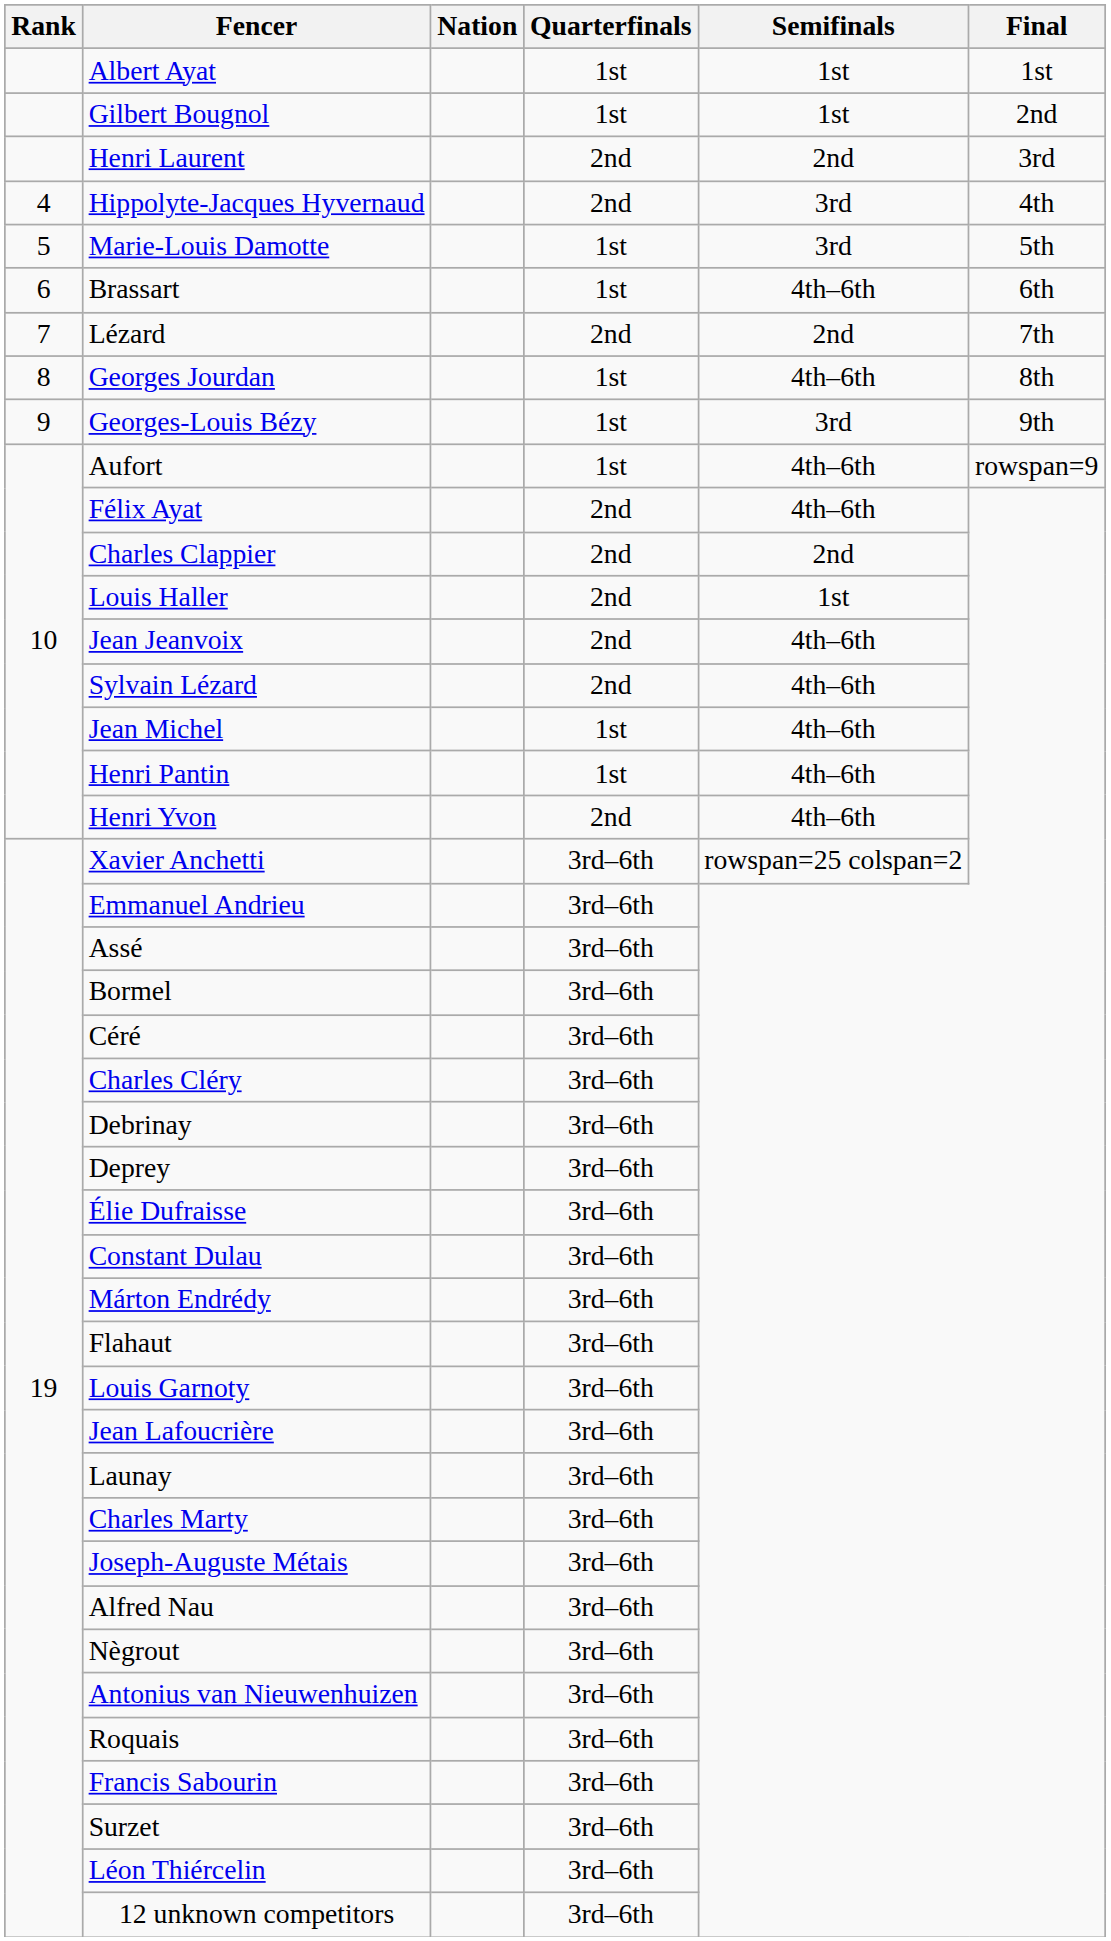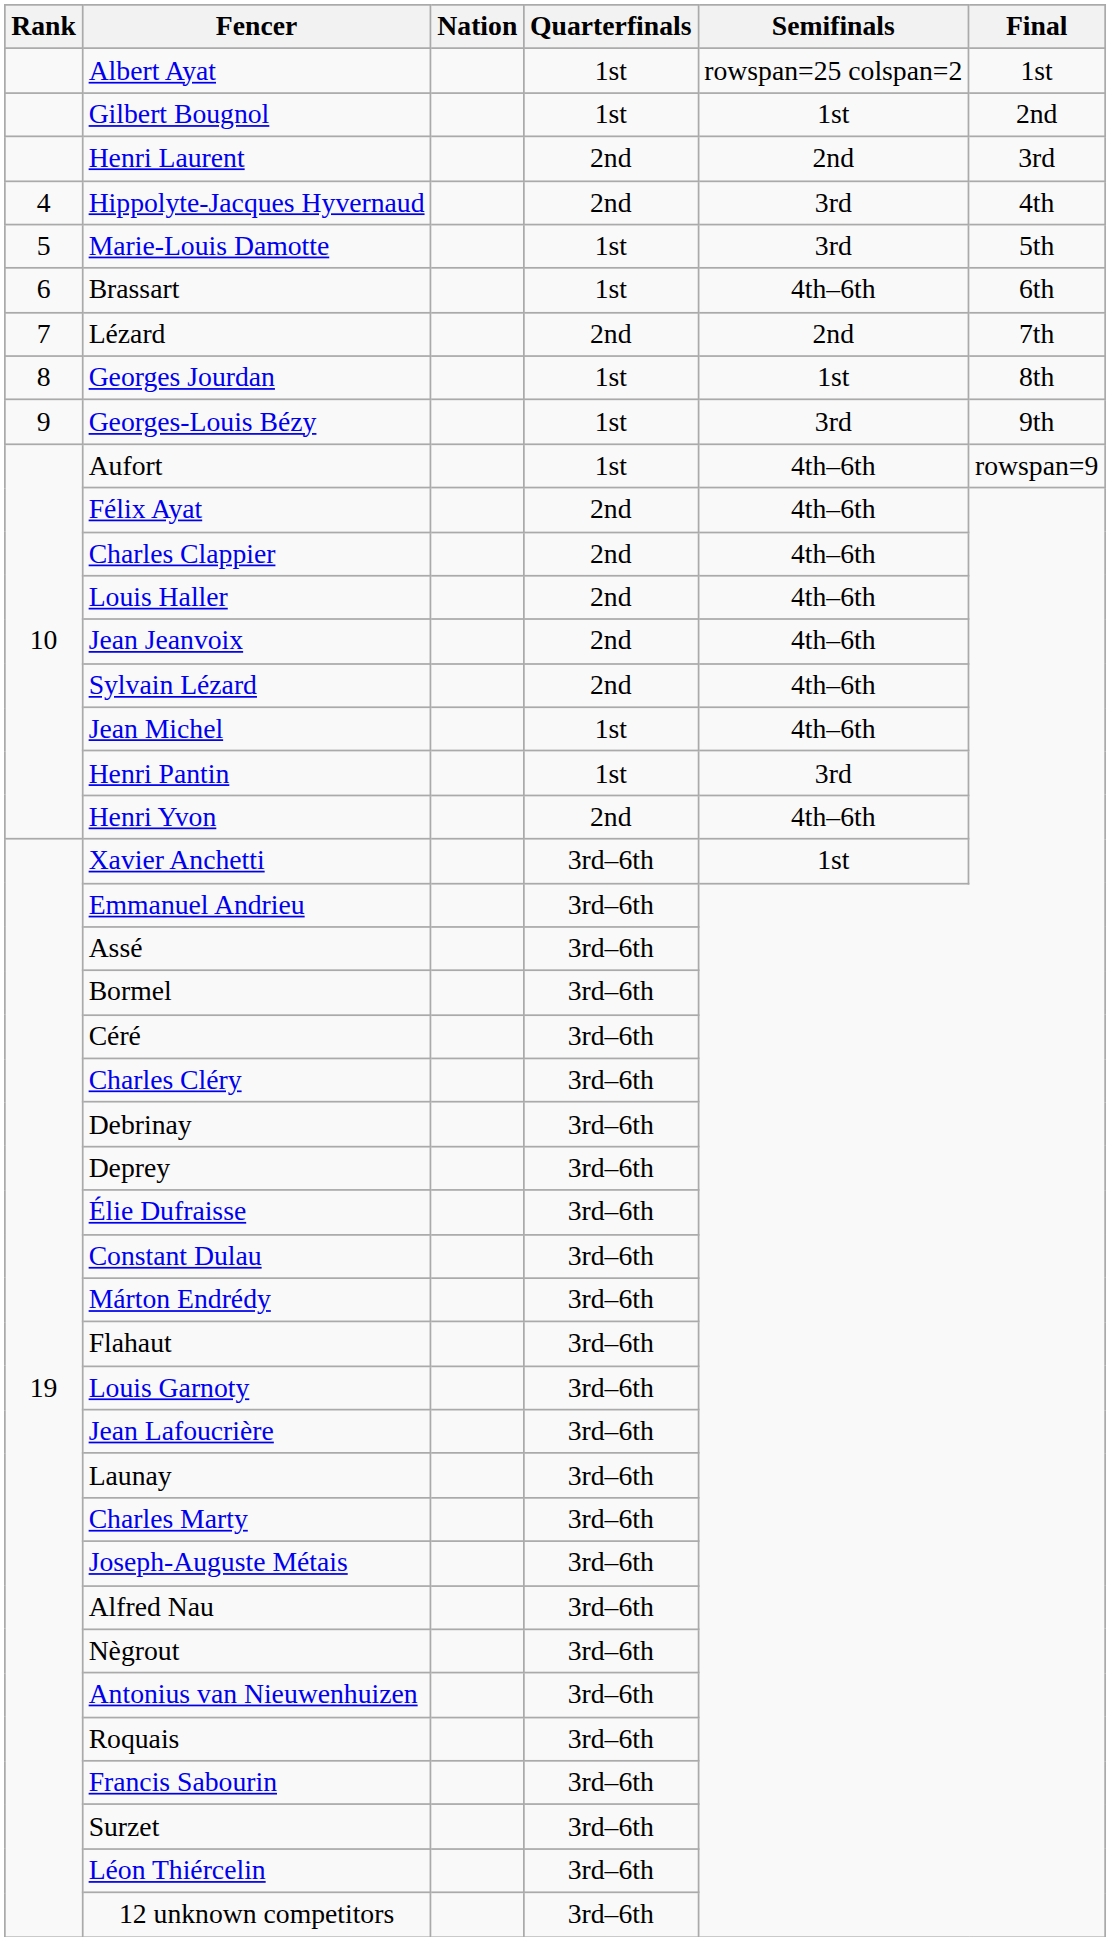(833, 70) 1st -> (833, 70) rowspan=25 colspan=2
(833, 377) 4th–6th -> (833, 377) 1st
(833, 553) 2nd -> (833, 553) 4th–6th
(833, 597) 1st -> (833, 597) 4th–6th
(833, 772) 4th–6th -> (833, 772) 3rd
(833, 860) rowspan=25 colspan=2 -> (833, 860) 1st
